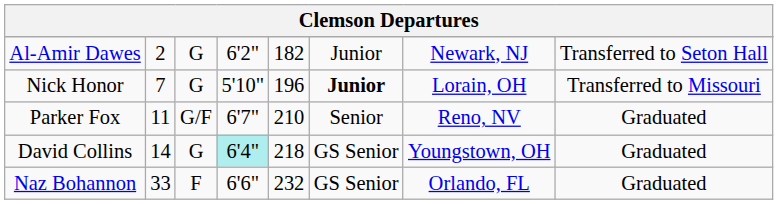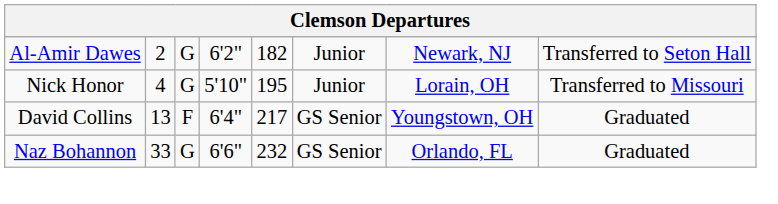(160, 85) 7 -> (160, 85) 4
(289, 85) 196 -> (272, 85) 195
(356, 85) bold -> (339, 85) normal
- row: (75, 118)
(160, 150) 14 -> (160, 118) 13
(196, 150) G -> (188, 118) F
(243, 150) paleturquoise background -> (226, 118) no background
(289, 150) 218 -> (272, 118) 217
(196, 183) F -> (187, 150) G
